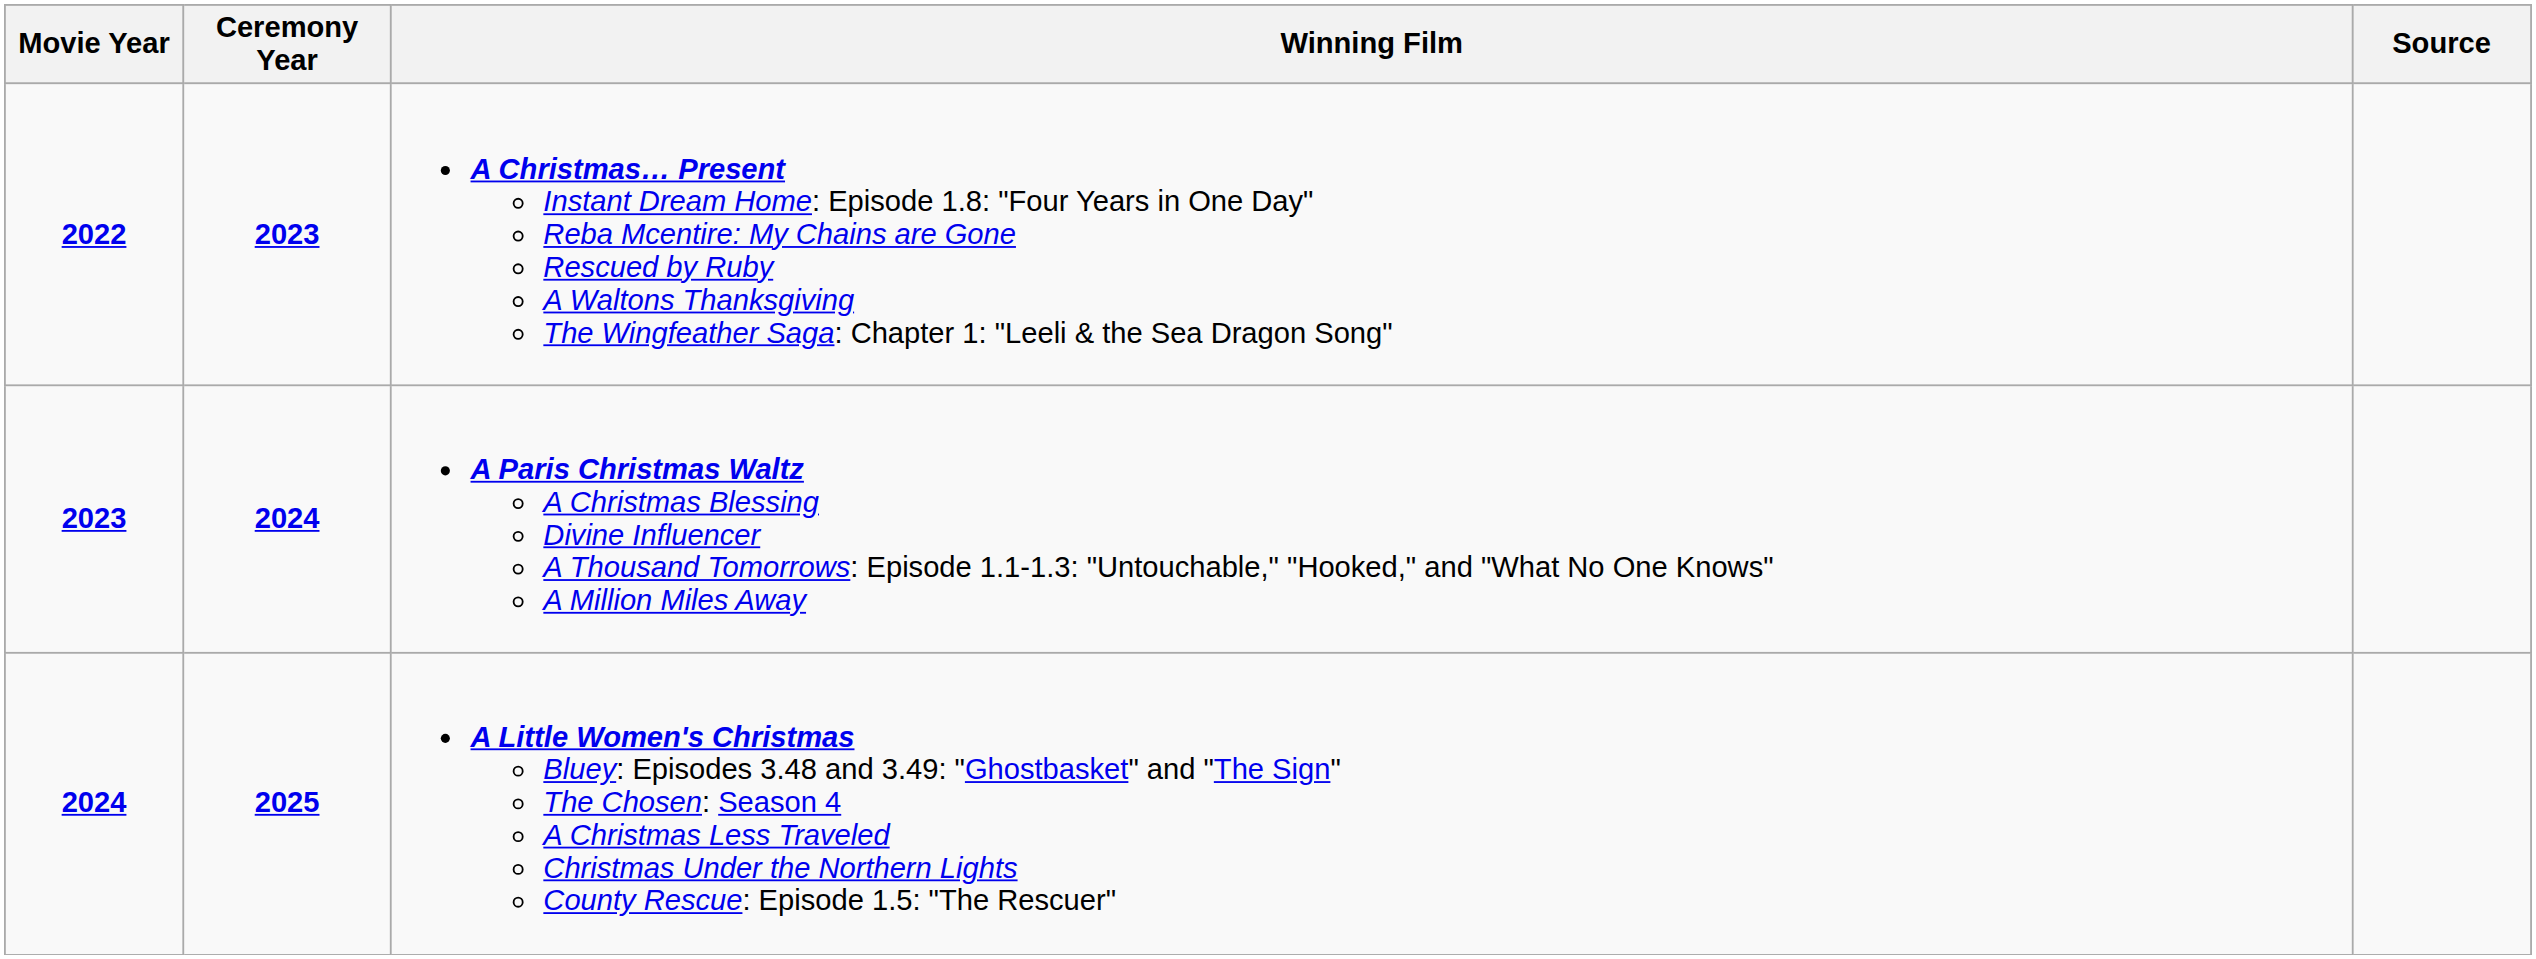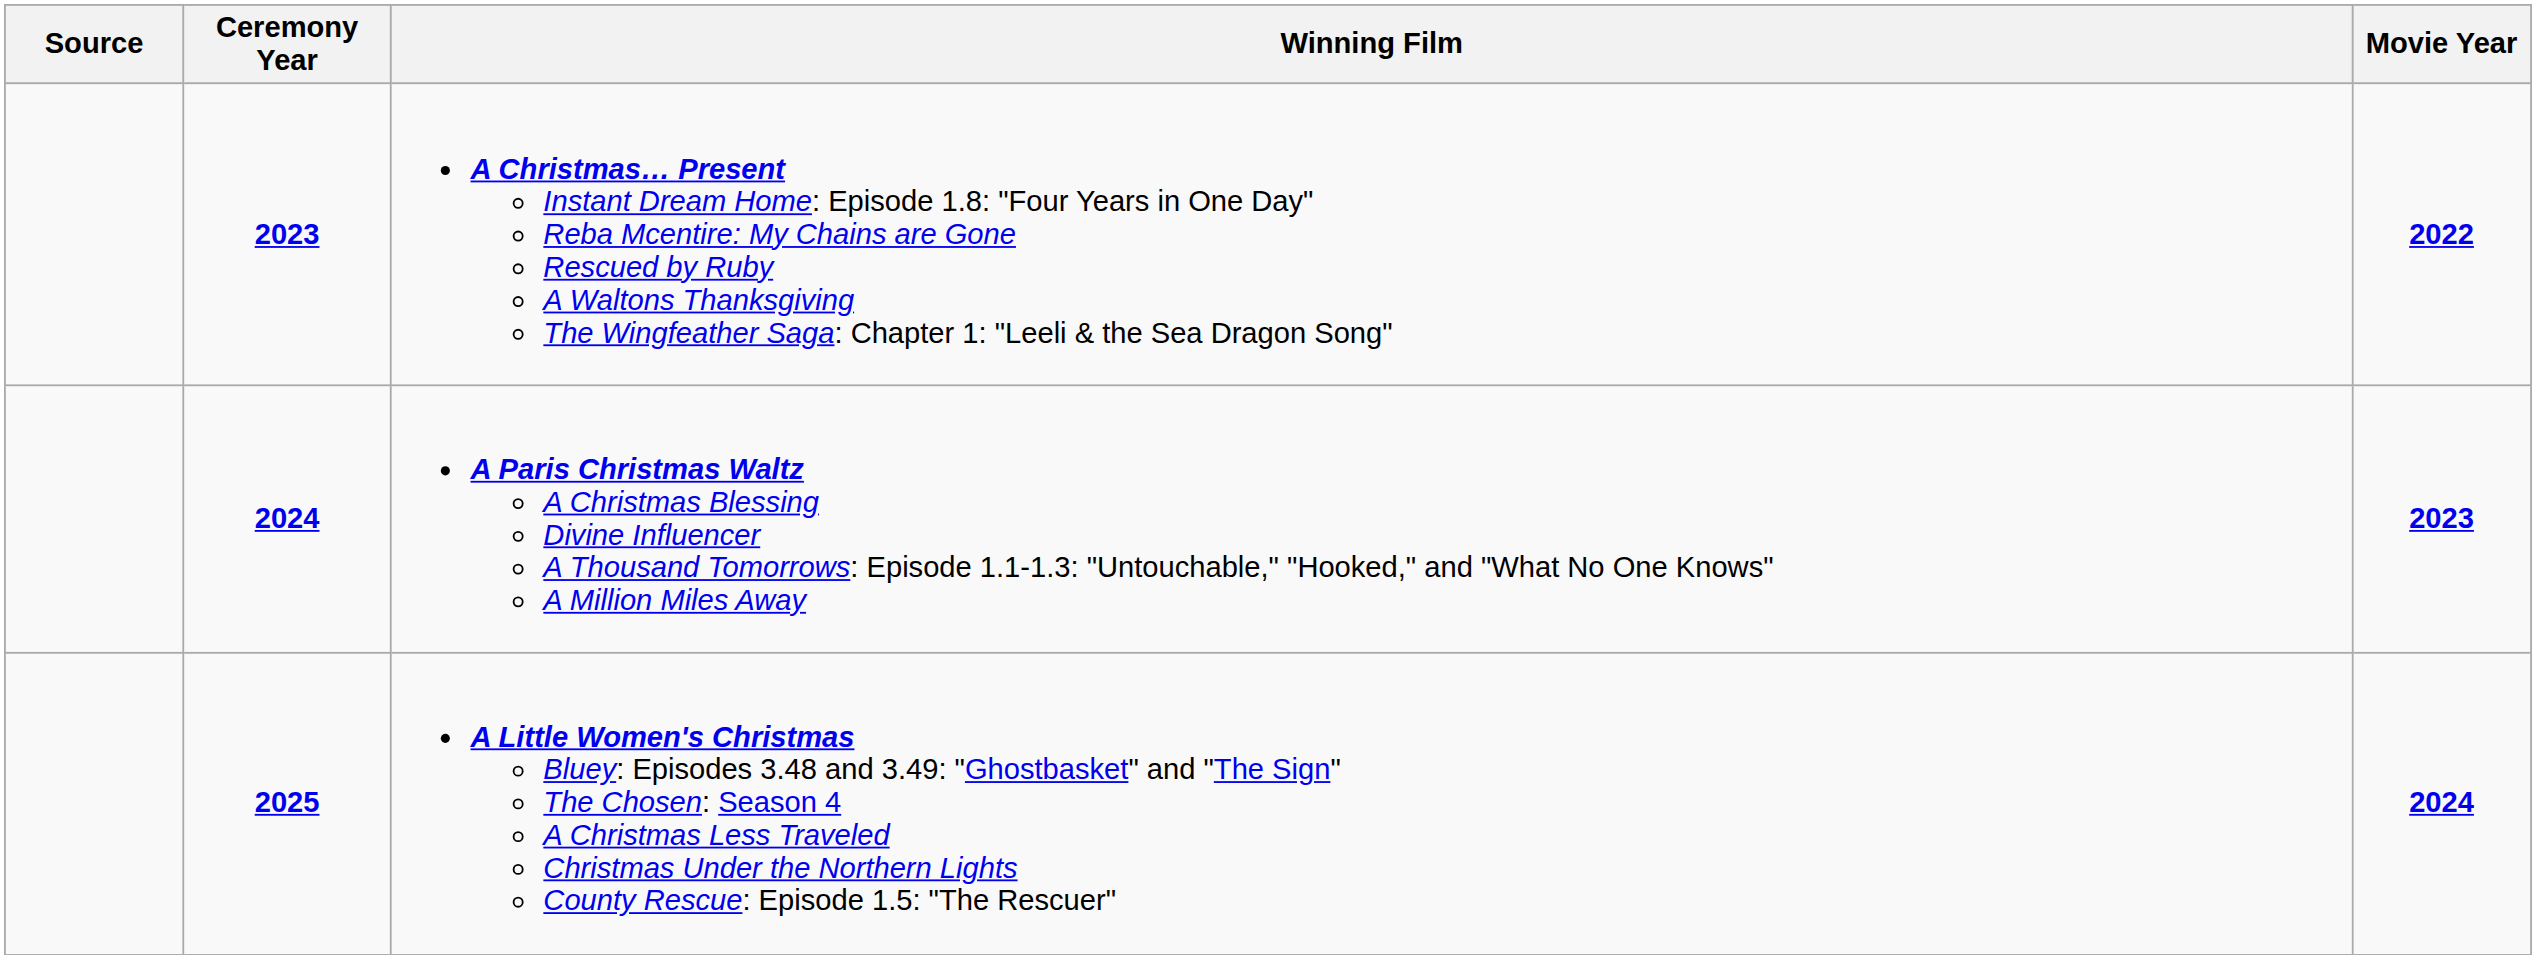columns swapped: (94, 43) <-> (2442, 43)
